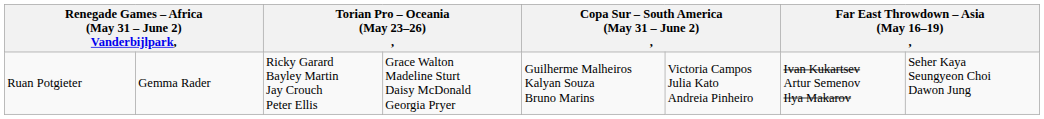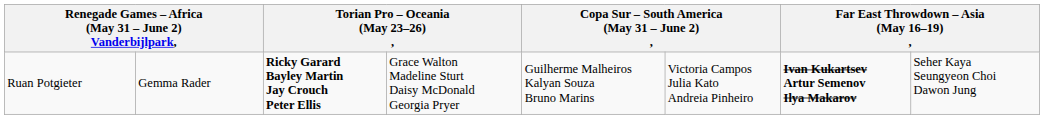(302, 83) normal -> (305, 83) bold
(822, 83) normal -> (825, 83) bold
